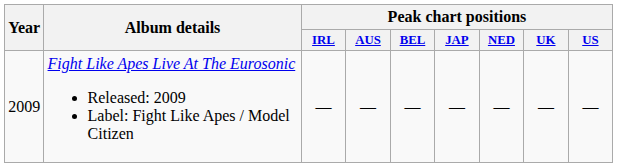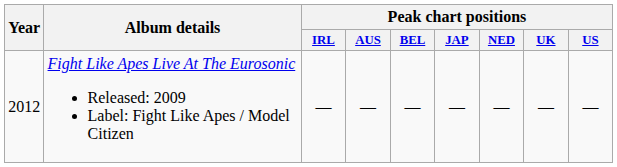(24, 106) 2009 -> (24, 106) 2012
